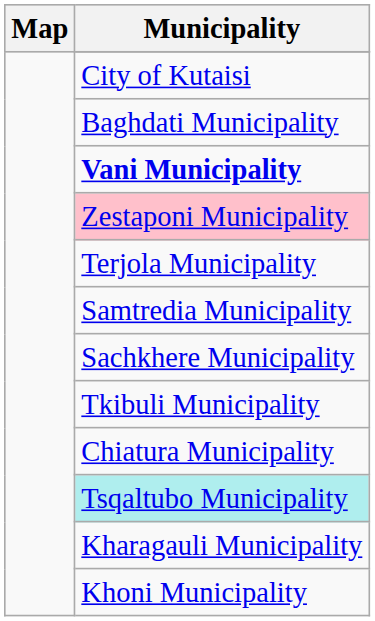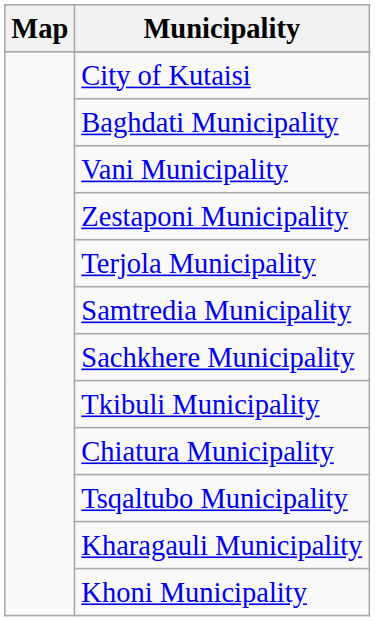(191, 168) bold -> (185, 168) normal
(215, 215) pink background -> (215, 215) no background
(215, 497) paleturquoise background -> (215, 497) no background
